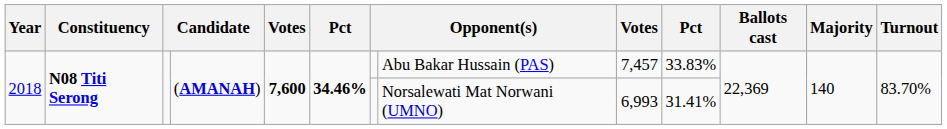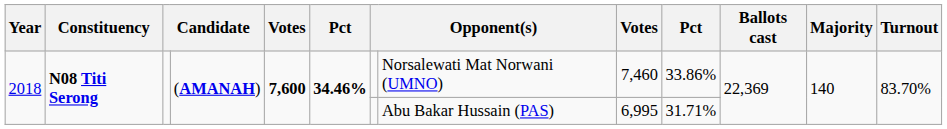(468, 64) Abu Bakar Hussain (PAS) -> (468, 74) Norsalewati Mat Norwani (UMNO)
(639, 64) 7,457 -> (639, 74) 7,460
(691, 64) 33.83% -> (691, 74) 33.86%
(468, 101) Norsalewati Mat Norwani (UMNO) -> (468, 111) Abu Bakar Hussain (PAS)
(639, 101) 6,993 -> (639, 111) 6,995
(691, 101) 31.41% -> (691, 111) 31.71%
